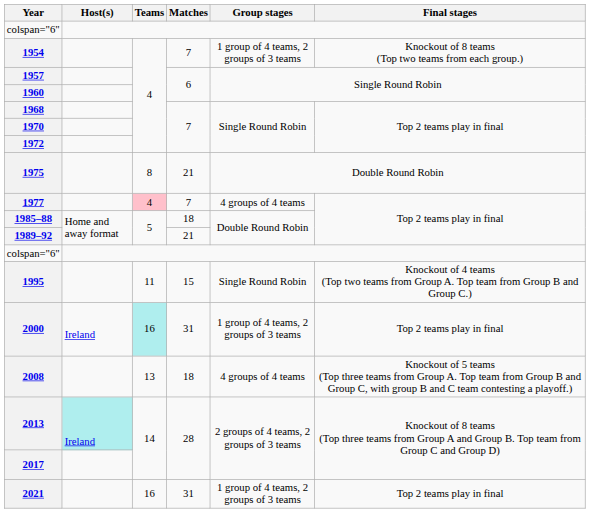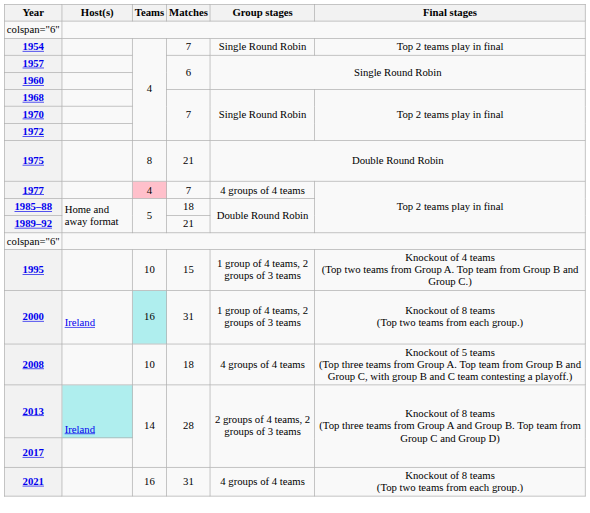(263, 53) 1 group of 4 teams, 2 groups of 3 teams -> (263, 47) Single Round Robin
(450, 53) Knockout of 8 teams (Top two teams from each group.) -> (450, 47) Top 2 teams play in final
(149, 282) 11 -> (149, 270) 10
(263, 282) Single Round Robin -> (263, 270) 1 group of 4 teams, 2 groups of 3 teams
(450, 329) Top 2 teams play in final -> (450, 317) Knockout of 8 teams (Top two teams from each group.)
(149, 376) 13 -> (149, 364) 10
(263, 493) 1 group of 4 teams, 2 groups of 3 teams -> (263, 481) 4 groups of 4 teams
(450, 493) Top 2 teams play in final -> (450, 481) Knockout of 8 teams (Top two teams from each group.)
